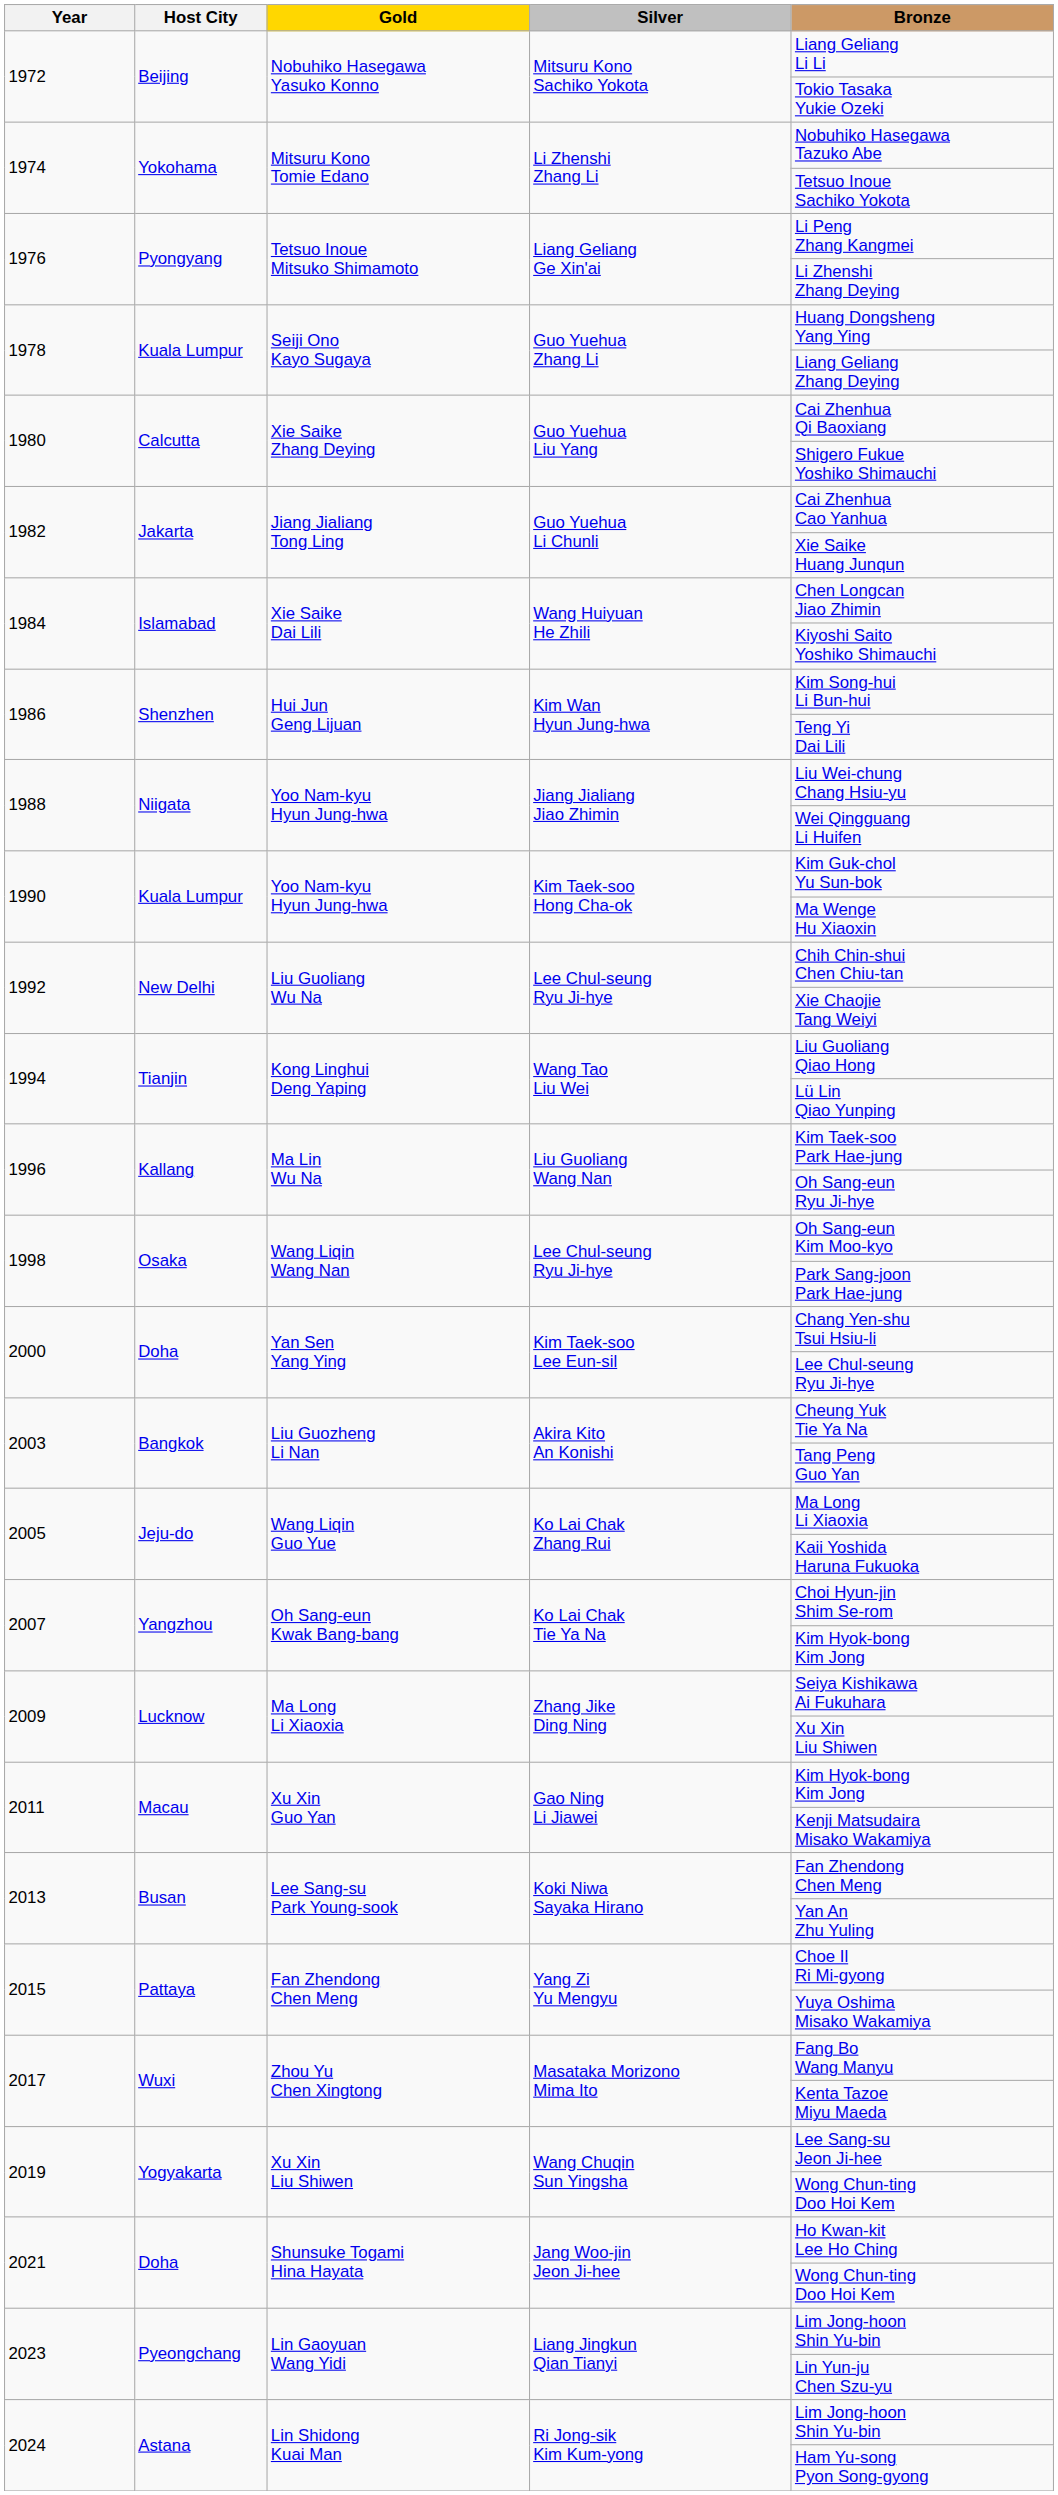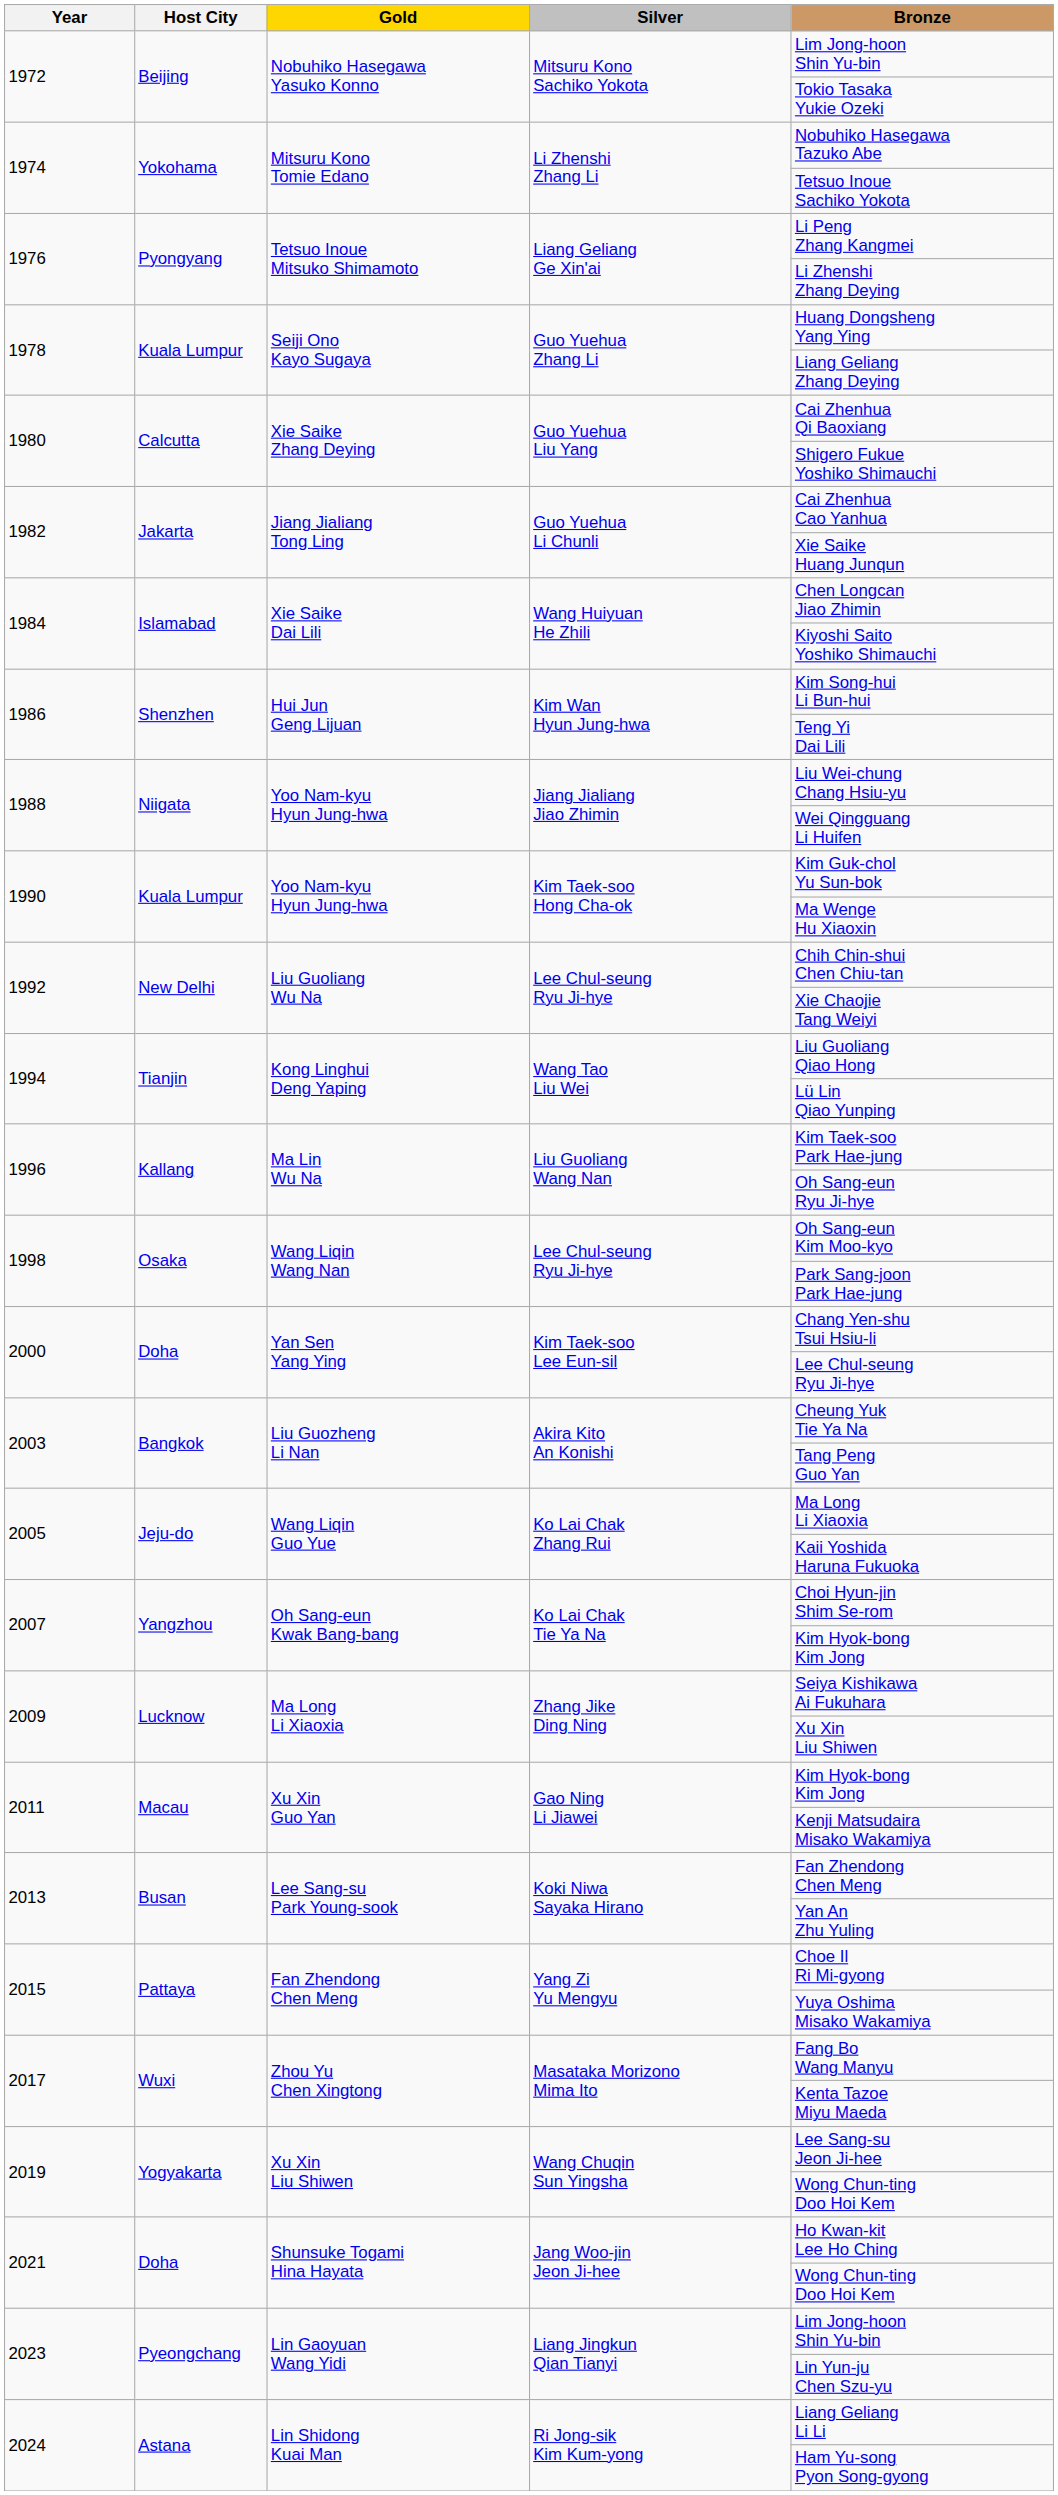(847, 53) Liang Geliang Li Li -> (850, 53) Lim Jong-hoon Shin Yu-bin
(850, 2422) Lim Jong-hoon Shin Yu-bin -> (847, 2422) Liang Geliang Li Li
